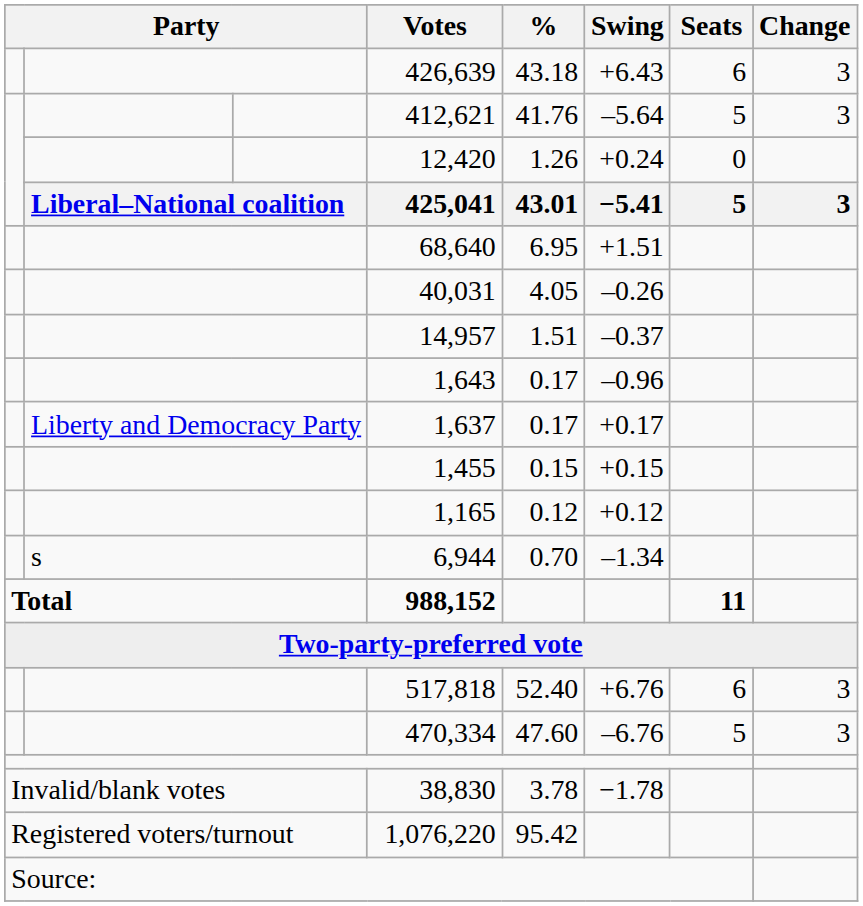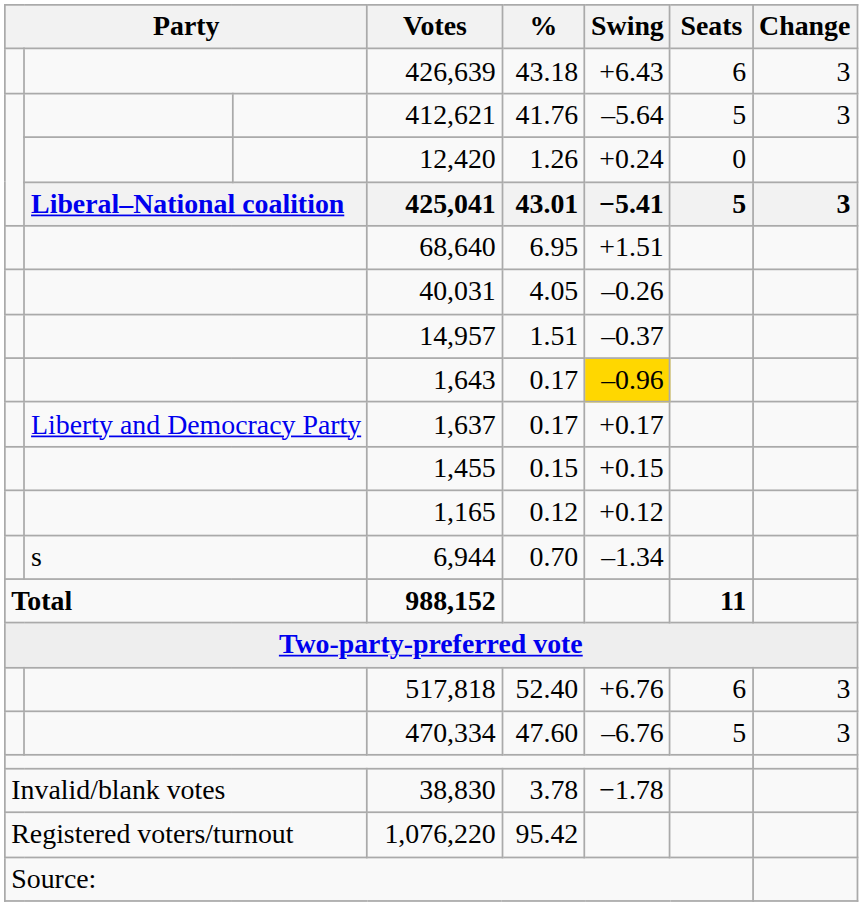(632, 379) no background -> (632, 379) gold background
